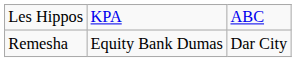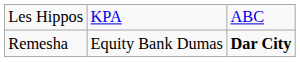(259, 43) normal -> (261, 43) bold
